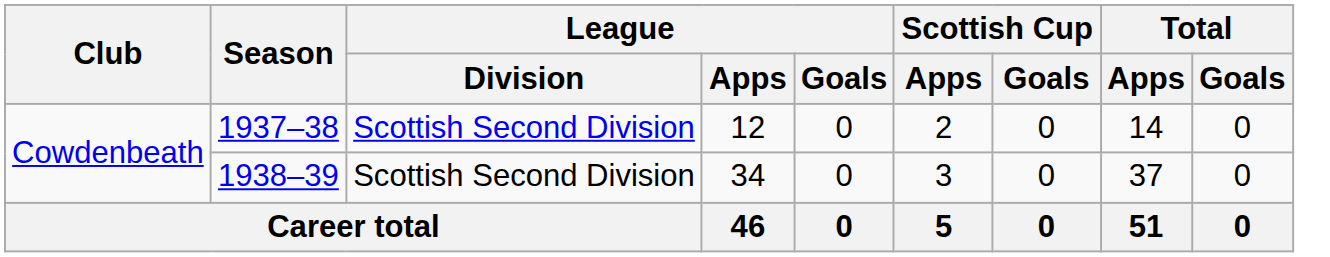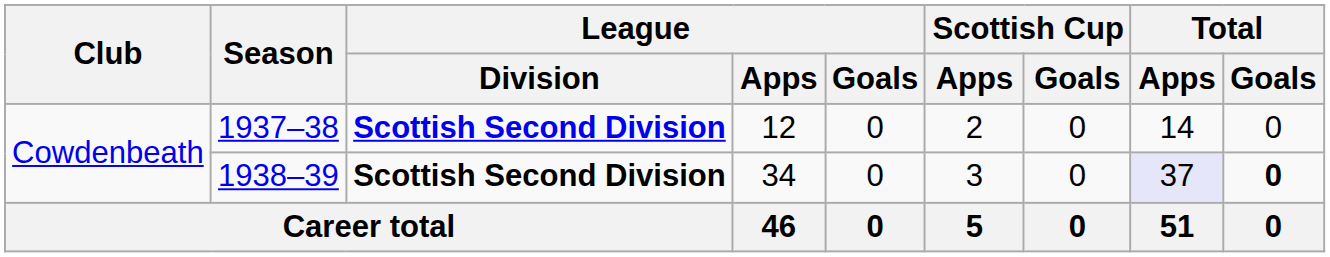(524, 127) normal -> (539, 127) bold
(524, 176) normal -> (539, 176) bold
(1146, 176) no background -> (1177, 176) lavender background
(1242, 176) normal -> (1273, 176) bold
